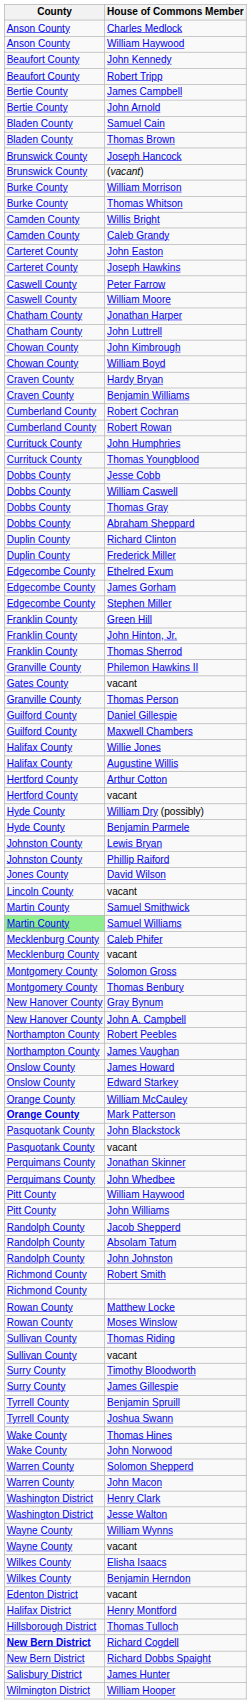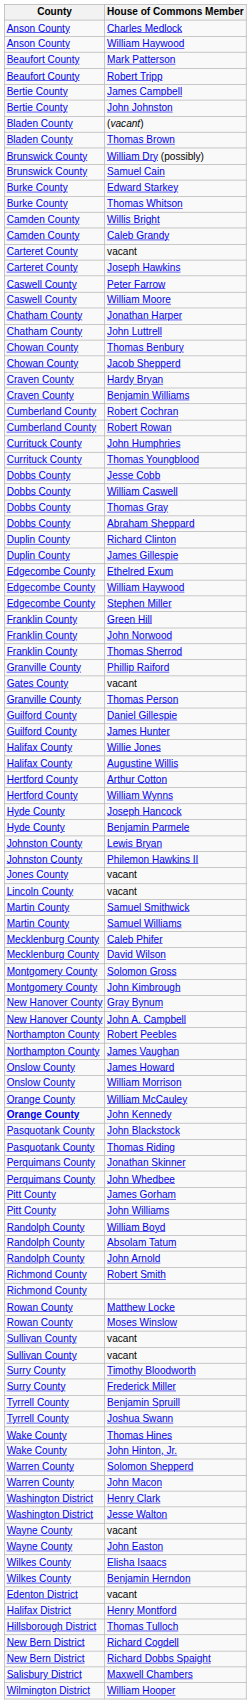(139, 60) John Kennedy -> (141, 60) Mark Patterson
(134, 108) John Arnold -> (140, 108) John Johnston
(136, 124) Samuel Cain -> (125, 124) (vacant)
(144, 156) Joseph Hancock -> (156, 156) William Dry (possibly)
(125, 172) (vacant) -> (136, 172) Samuel Cain
(144, 188) William Morrison -> (143, 188) Edward Starkey
(135, 252) John Easton -> (122, 252) vacant
(144, 348) John Kimbrough -> (145, 348) Thomas Benbury
(136, 364) William Boyd -> (144, 364) Jacob Shepperd
(142, 556) Frederick Miller -> (143, 556) James Gillespie
(142, 587) James Gorham -> (146, 587) William Haywood
(142, 635) John Hinton, Jr. -> (140, 635) John Norwood
(153, 667) Philemon Hawkins II -> (138, 667) Phillip Raiford
(150, 731) Maxwell Chambers -> (138, 731) James Hunter
(122, 795) vacant -> (140, 795) William Wynns
(156, 811) William Dry (possibly) -> (144, 811) Joseph Hancock
(138, 859) Phillip Raiford -> (153, 859) Philemon Hawkins II
(137, 875) David Wilson -> (122, 875) vacant
(38, 923) lightgreen background -> (38, 923) no background
(122, 955) vacant -> (137, 955) David Wilson
(145, 987) Thomas Benbury -> (144, 987) John Kimbrough
(143, 1083) Edward Starkey -> (144, 1083) William Morrison
(141, 1115) Mark Patterson -> (139, 1115) John Kennedy
(122, 1147) vacant -> (141, 1147) Thomas Riding
(146, 1195) William Haywood -> (142, 1195) James Gorham
(144, 1227) Jacob Shepperd -> (136, 1227) William Boyd
(140, 1259) John Johnston -> (134, 1259) John Arnold
(141, 1339) Thomas Riding -> (122, 1339) vacant
(143, 1387) James Gillespie -> (142, 1387) Frederick Miller
(140, 1451) John Norwood -> (142, 1451) John Hinton, Jr.
(140, 1531) William Wynns -> (122, 1531) vacant
(122, 1547) vacant -> (135, 1547) John Easton
(49, 1643) bold -> (46, 1643) normal
(138, 1675) James Hunter -> (150, 1675) Maxwell Chambers
